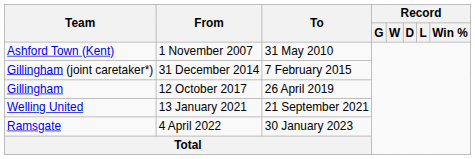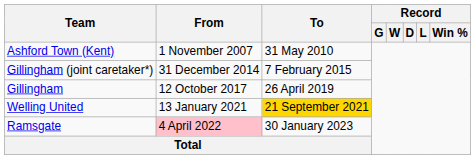(317, 107) no background -> (317, 107) gold background
(190, 126) no background -> (190, 126) pink background
